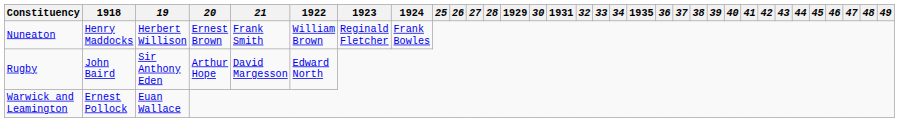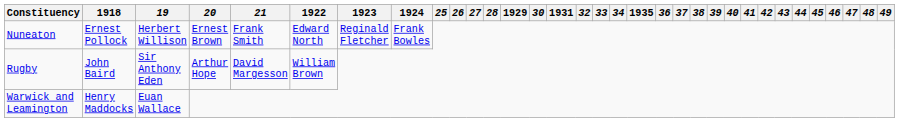(109, 35) Henry Maddocks -> (106, 35) Ernest Pollock
(314, 35) William Brown -> (311, 35) Edward North
(311, 69) Edward North -> (314, 69) William Brown
(106, 103) Ernest Pollock -> (109, 103) Henry Maddocks
